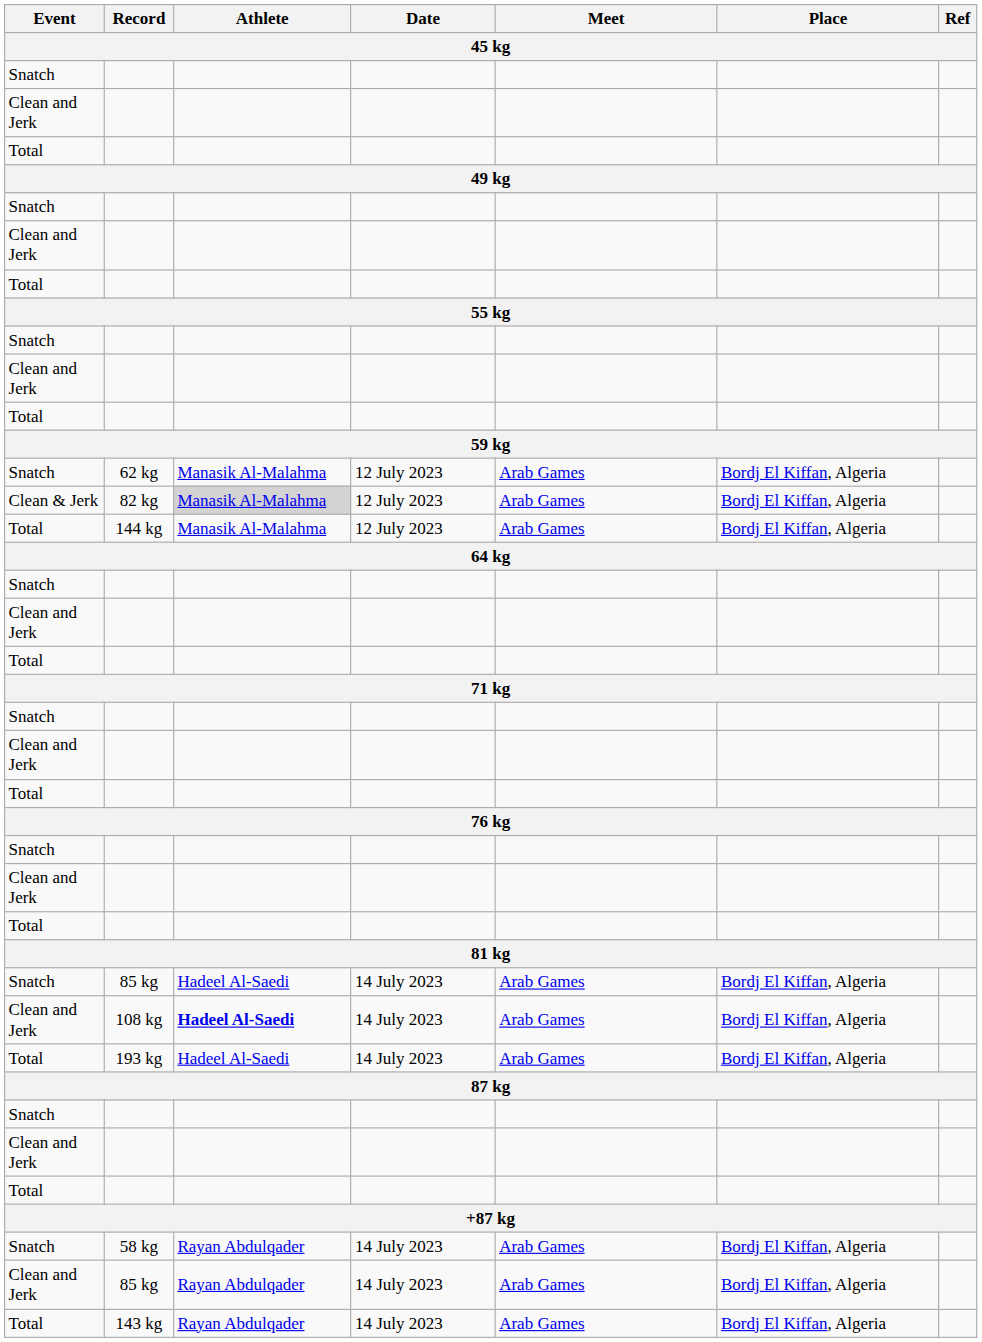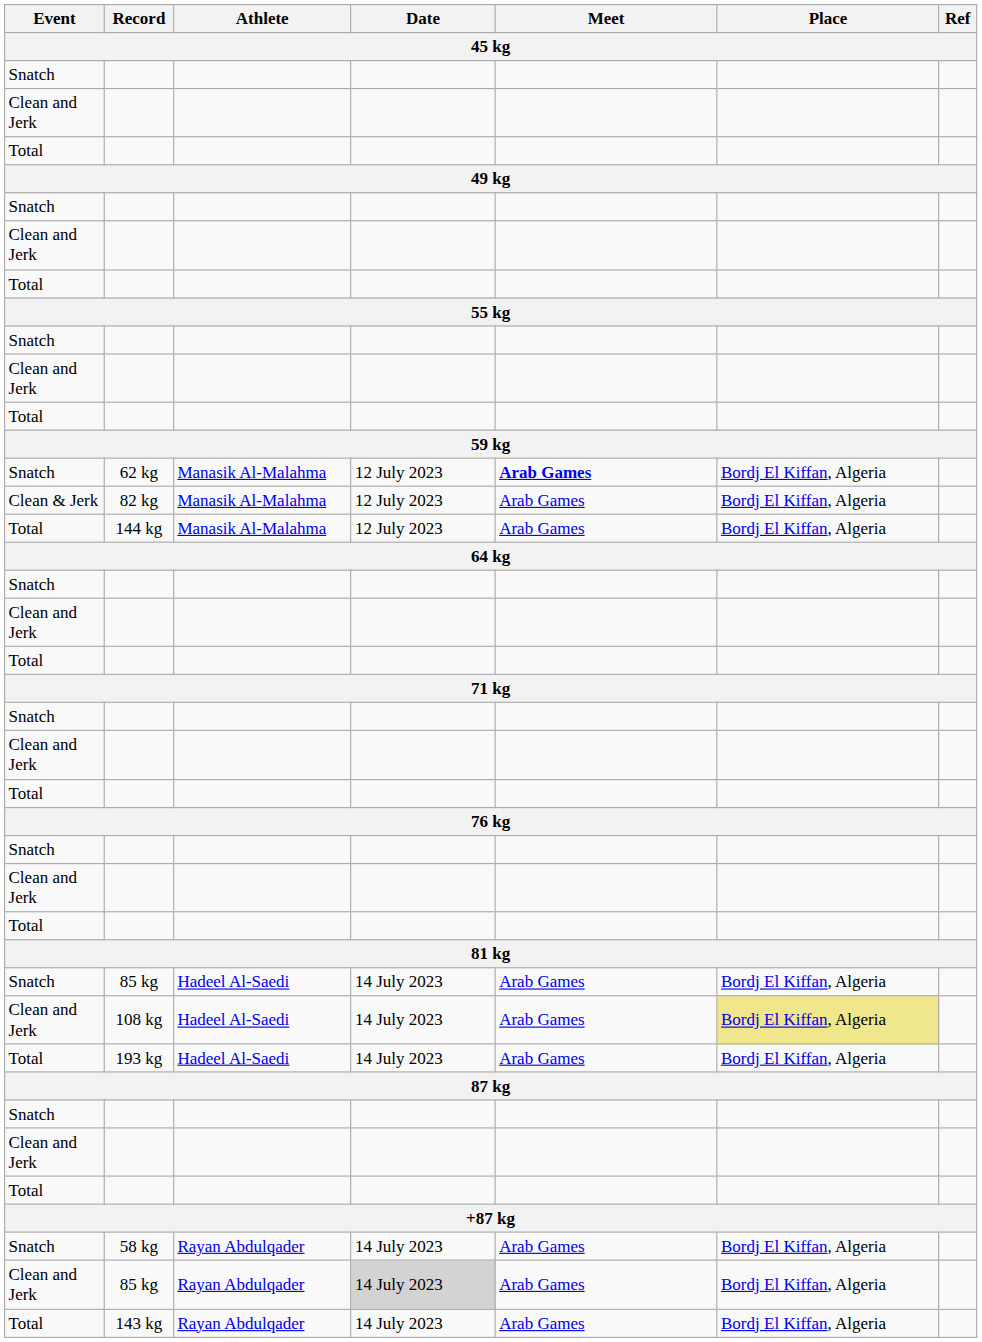(542, 472) normal -> (545, 472) bold
(252, 500) lightgrey background -> (252, 500) no background
(236, 1019) bold -> (233, 1019) normal
(804, 1019) no background -> (804, 1019) khaki background
(399, 1284) no background -> (399, 1284) lightgrey background
